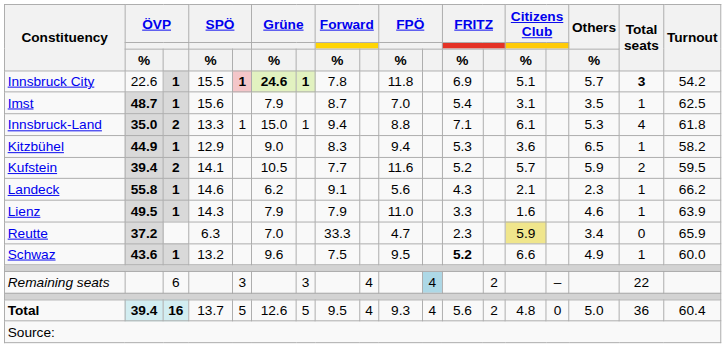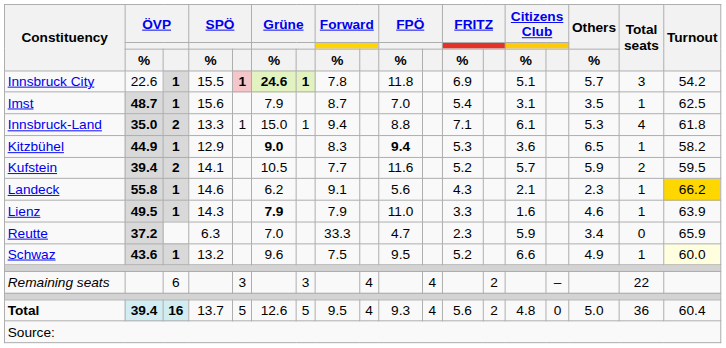(641, 82) bold -> (641, 82) normal
(274, 147) normal -> (274, 147) bold
(401, 147) normal -> (401, 147) bold
(692, 190) no background -> (692, 190) gold background
(274, 211) normal -> (274, 211) bold
(526, 233) khaki background -> (526, 233) no background
(462, 255) bold -> (462, 255) normal
(692, 255) no background -> (692, 255) lightyellow background
(432, 283) lightblue background -> (432, 283) no background
